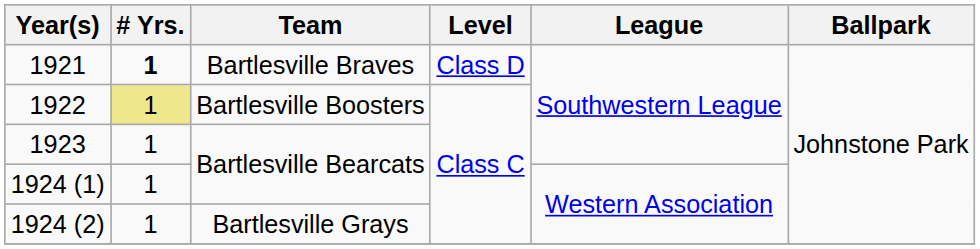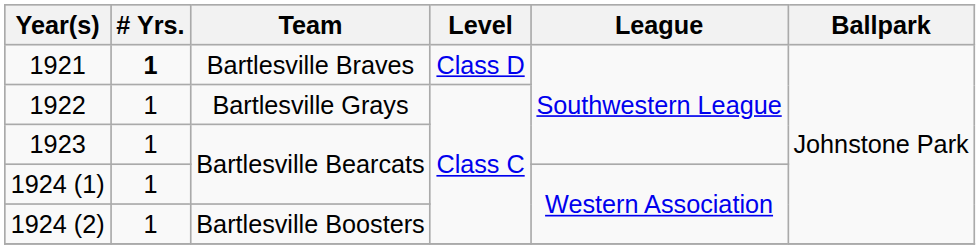(150, 105) khaki background -> (150, 105) no background
(311, 105) Bartlesville Boosters -> (311, 105) Bartlesville Grays
(311, 225) Bartlesville Grays -> (311, 225) Bartlesville Boosters
